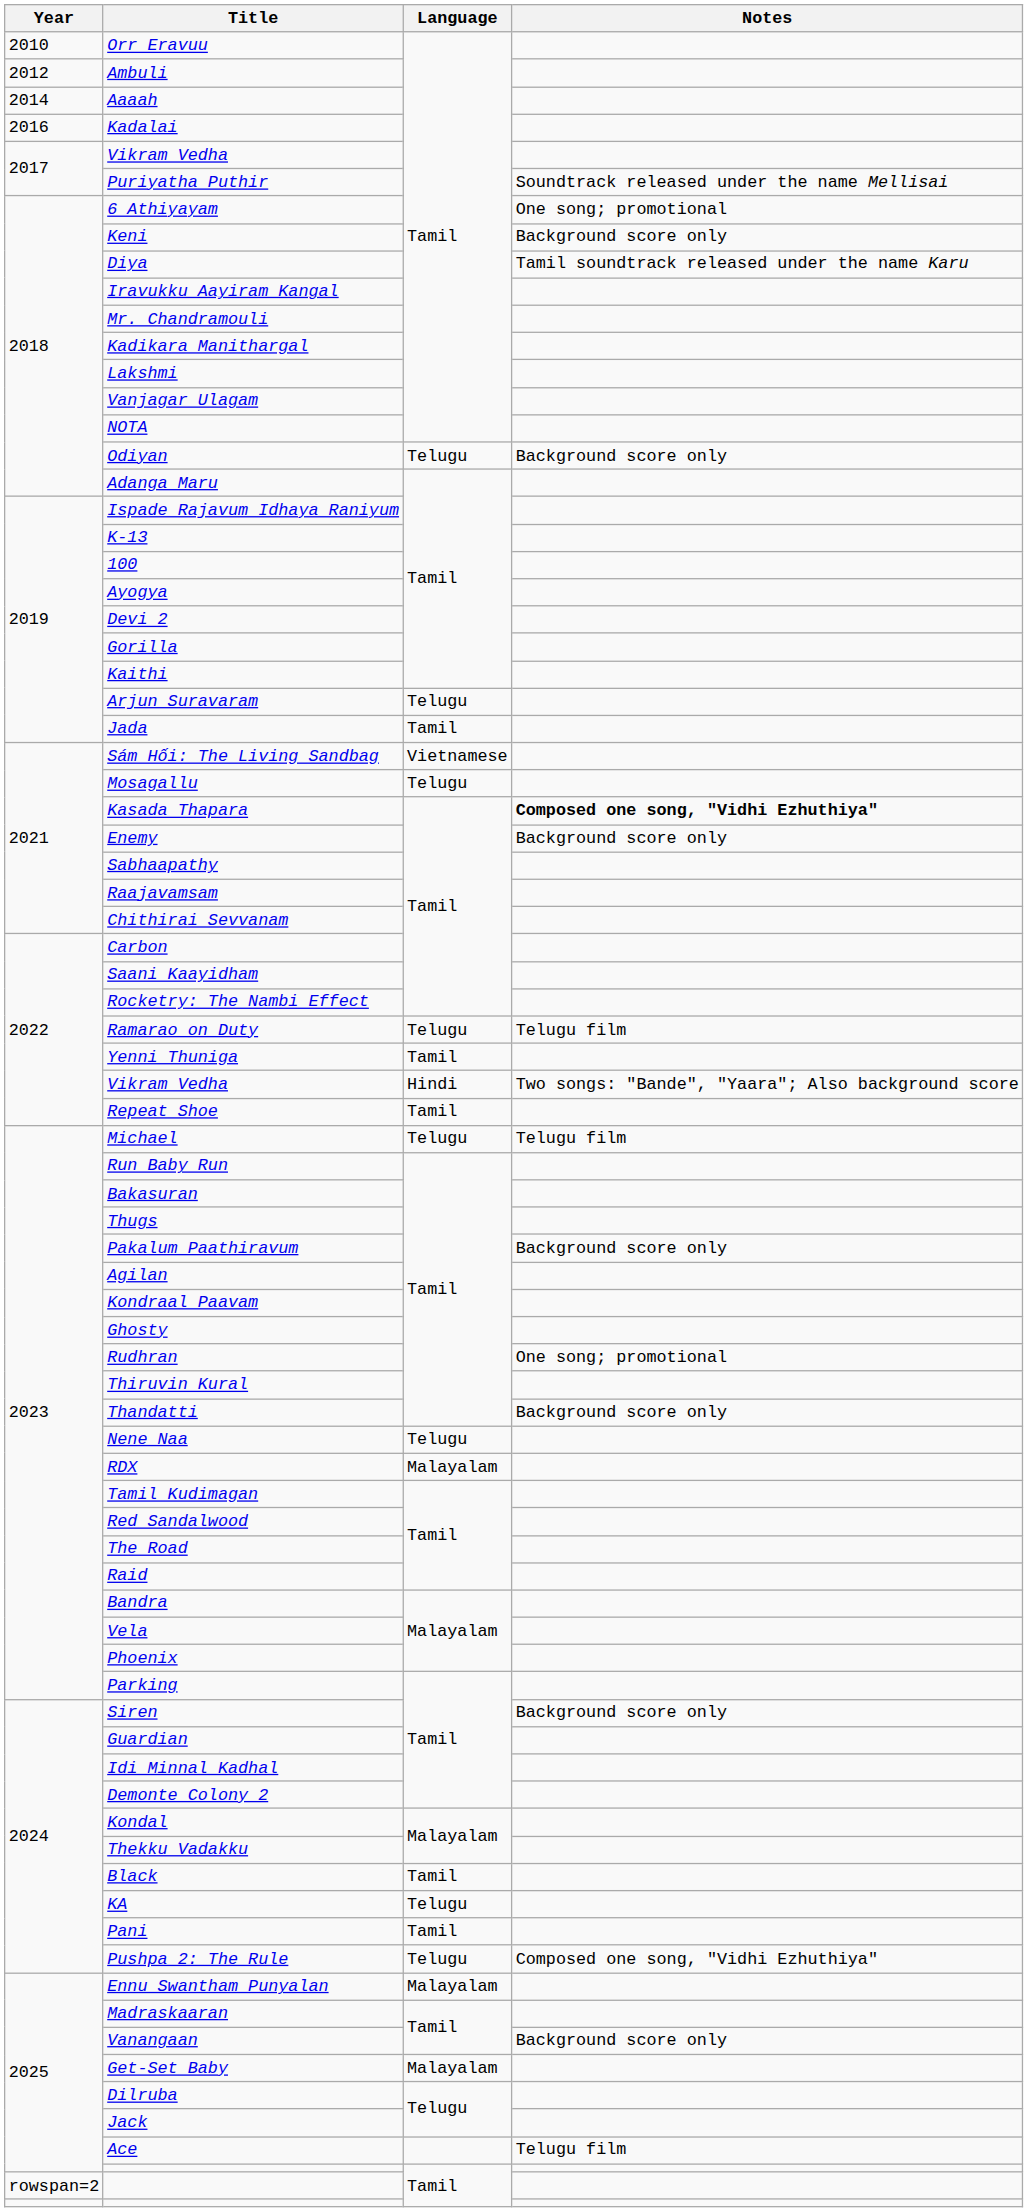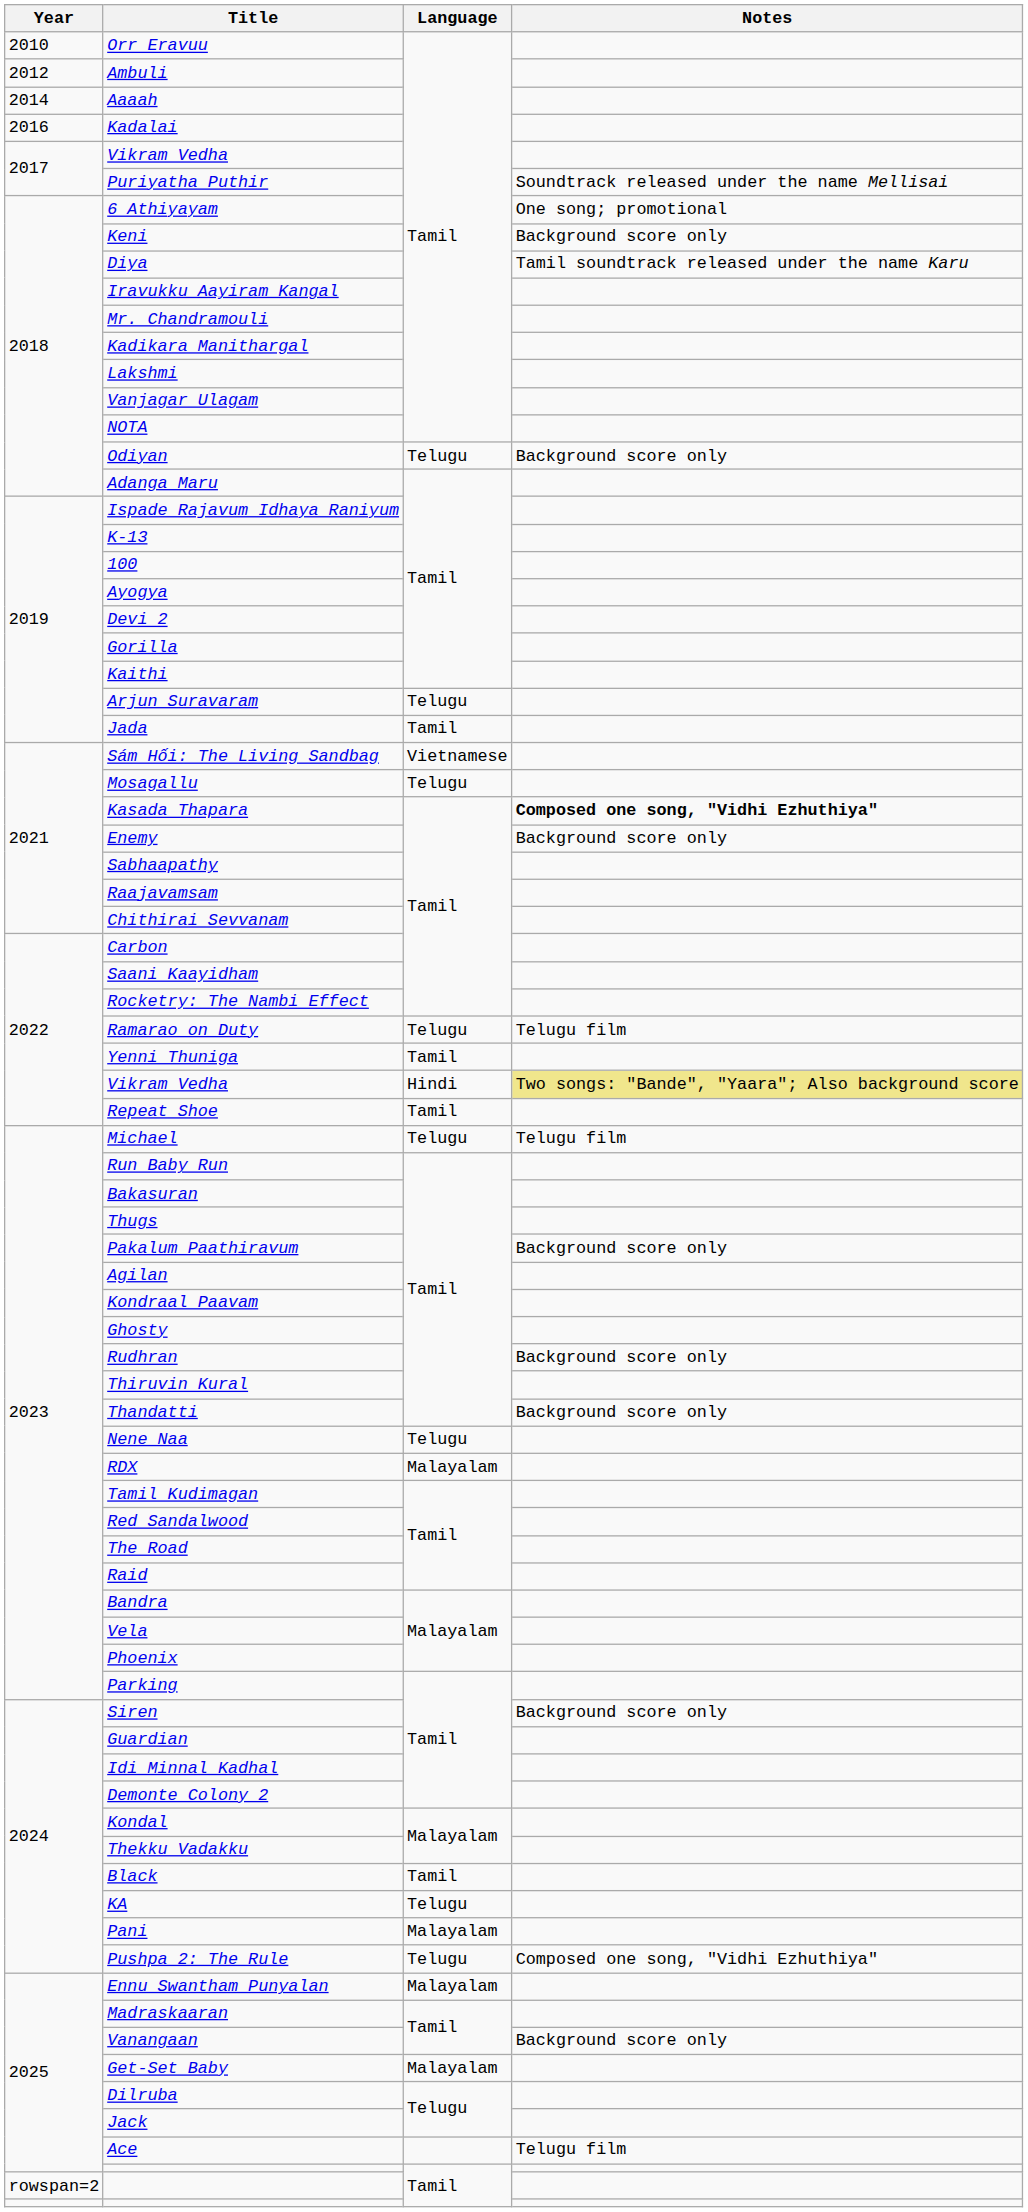(767, 1084) no background -> (767, 1084) khaki background
(621, 1358) One song; promotional -> (621, 1358) Background score only
(432, 1932) Tamil -> (452, 1932) Malayalam
